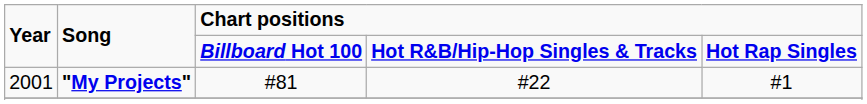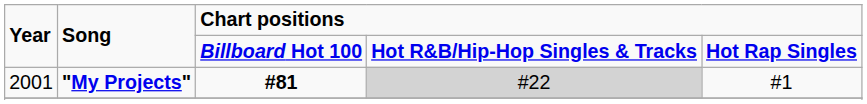(281, 82) normal -> (281, 82) bold
(534, 82) no background -> (534, 82) lightgrey background
